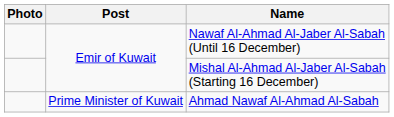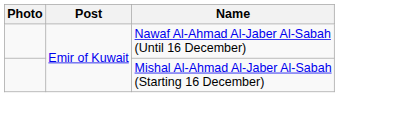- row: (284, 101)
